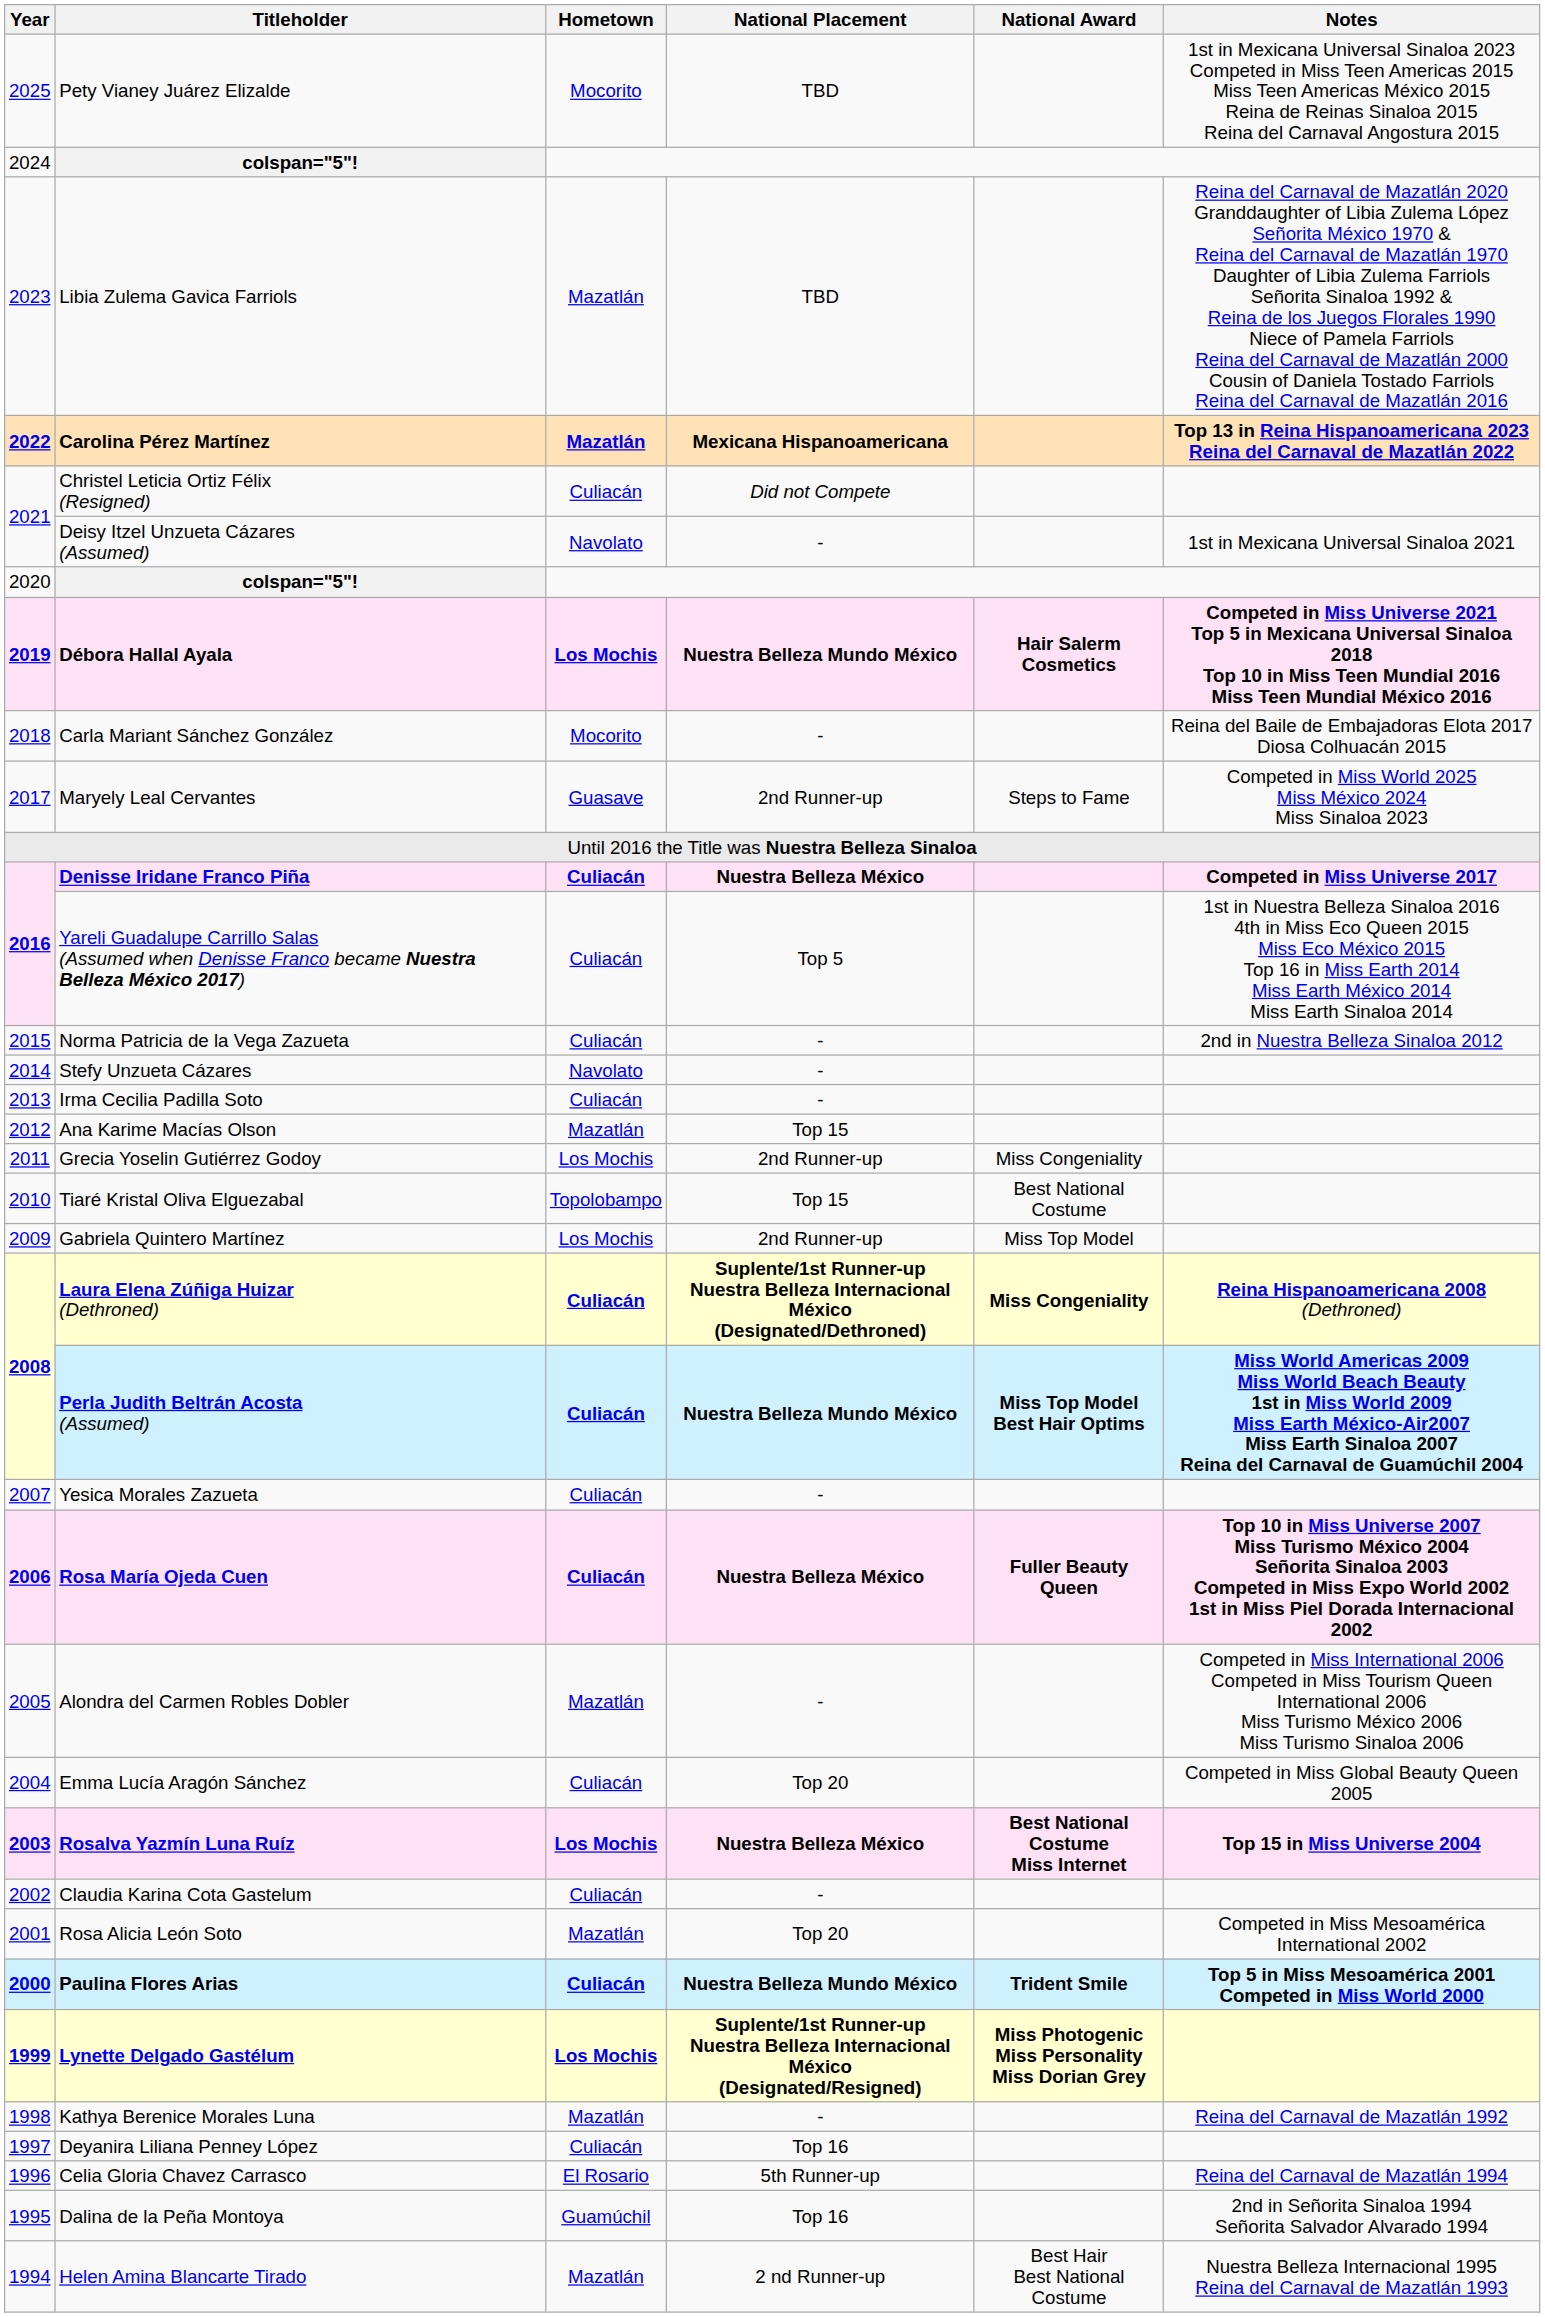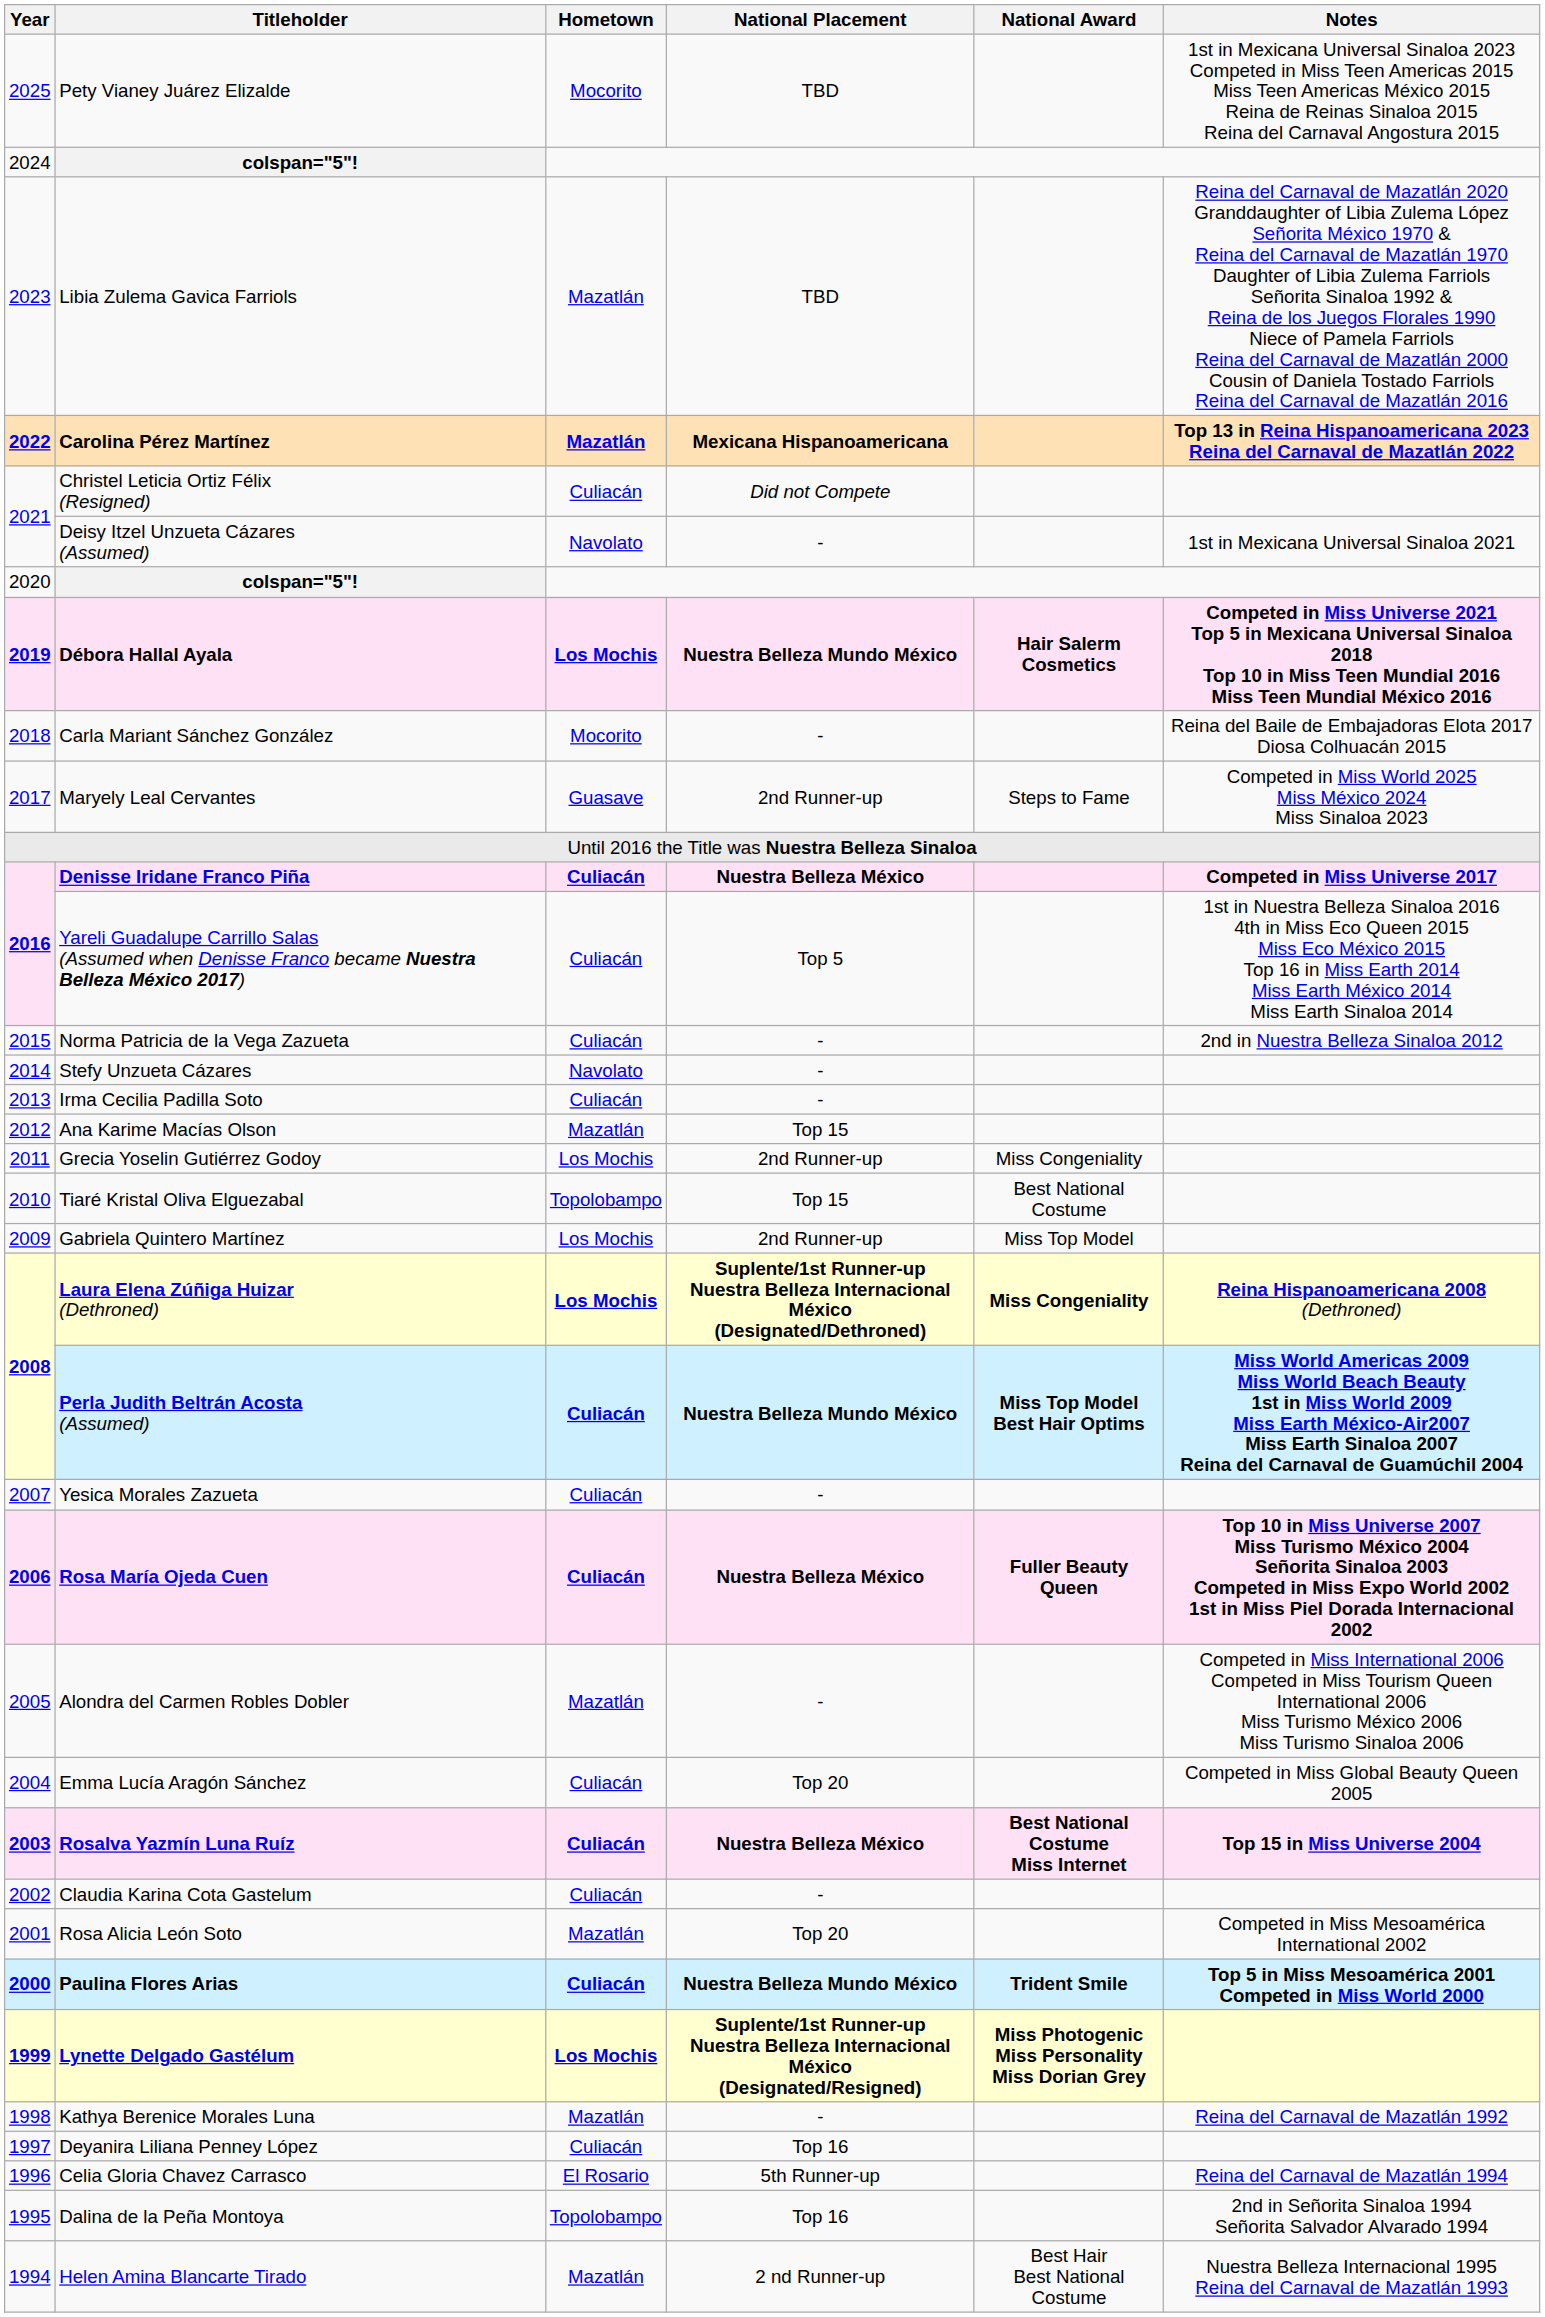(606, 1300) Culiacán -> (606, 1300) Los Mochis
(606, 1843) Los Mochis -> (606, 1843) Culiacán
(606, 2216) Guamúchil -> (606, 2216) Topolobampo
